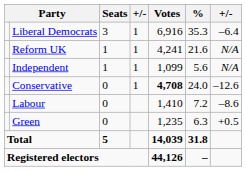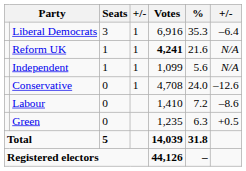(170, 49) normal -> (170, 49) bold
(170, 85) bold -> (170, 85) normal
